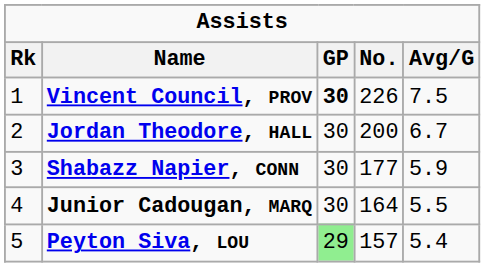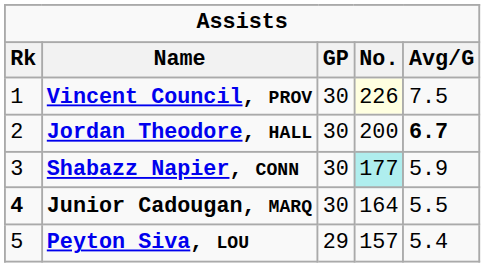(336, 96) bold -> (336, 96) normal
(379, 96) no background -> (379, 96) lightyellow background
(429, 133) normal -> (429, 133) bold
(379, 169) no background -> (379, 169) paleturquoise background
(17, 206) normal -> (17, 206) bold
(336, 242) lightgreen background -> (336, 242) no background
